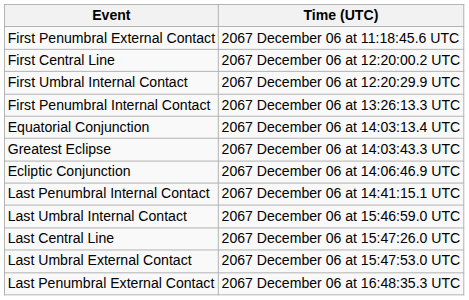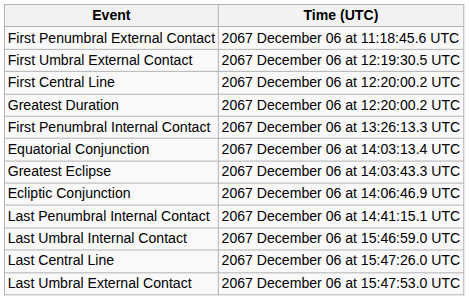+ row: (100, 60)
+ row: (63, 104)
- row: (98, 82)
- row: (111, 283)
